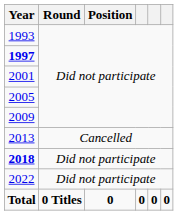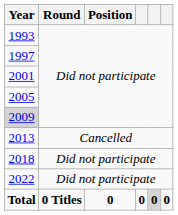(22, 55) bold -> (22, 55) normal
(22, 117) no background -> (22, 117) lightgrey background
(22, 158) bold -> (22, 158) normal
(154, 199) no background -> (154, 199) lightgrey background
